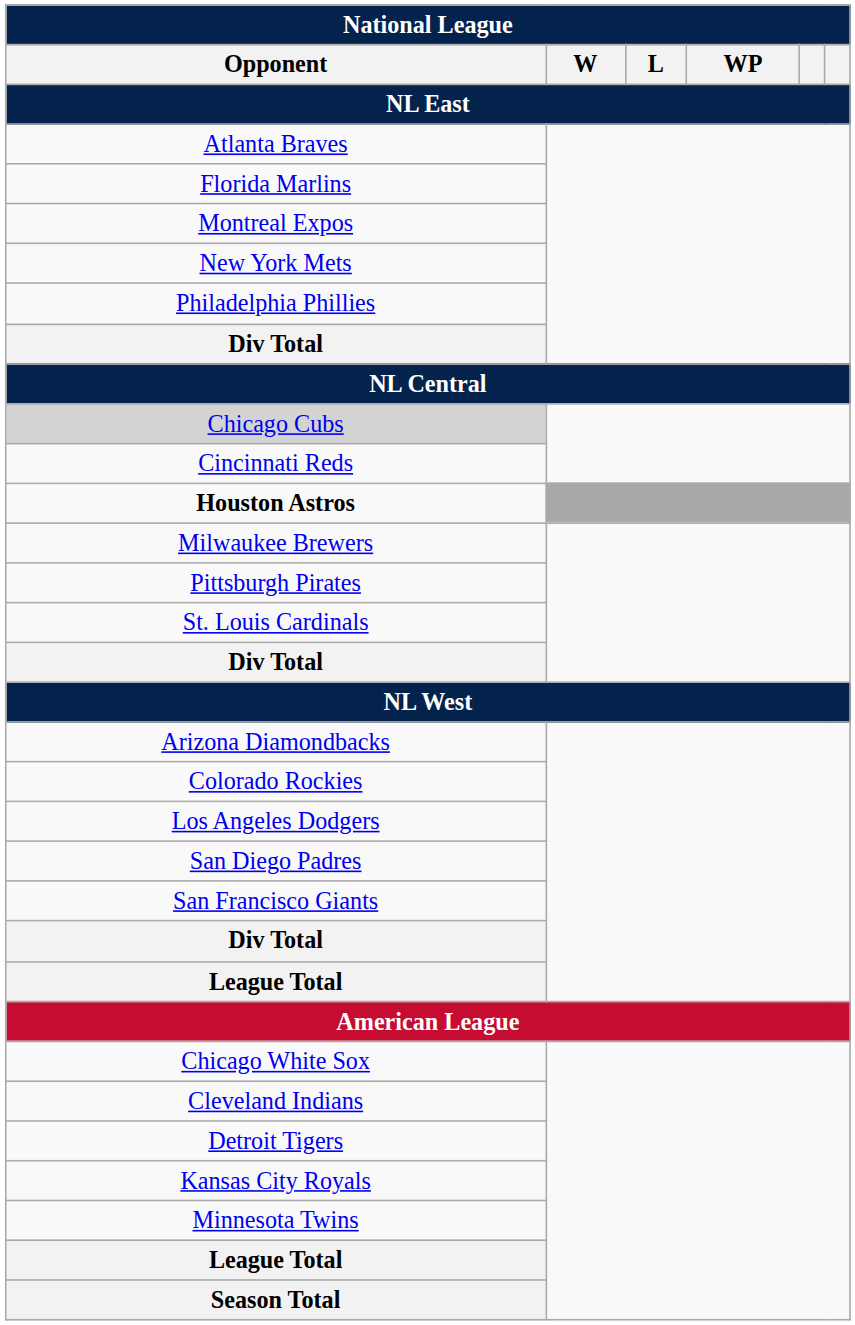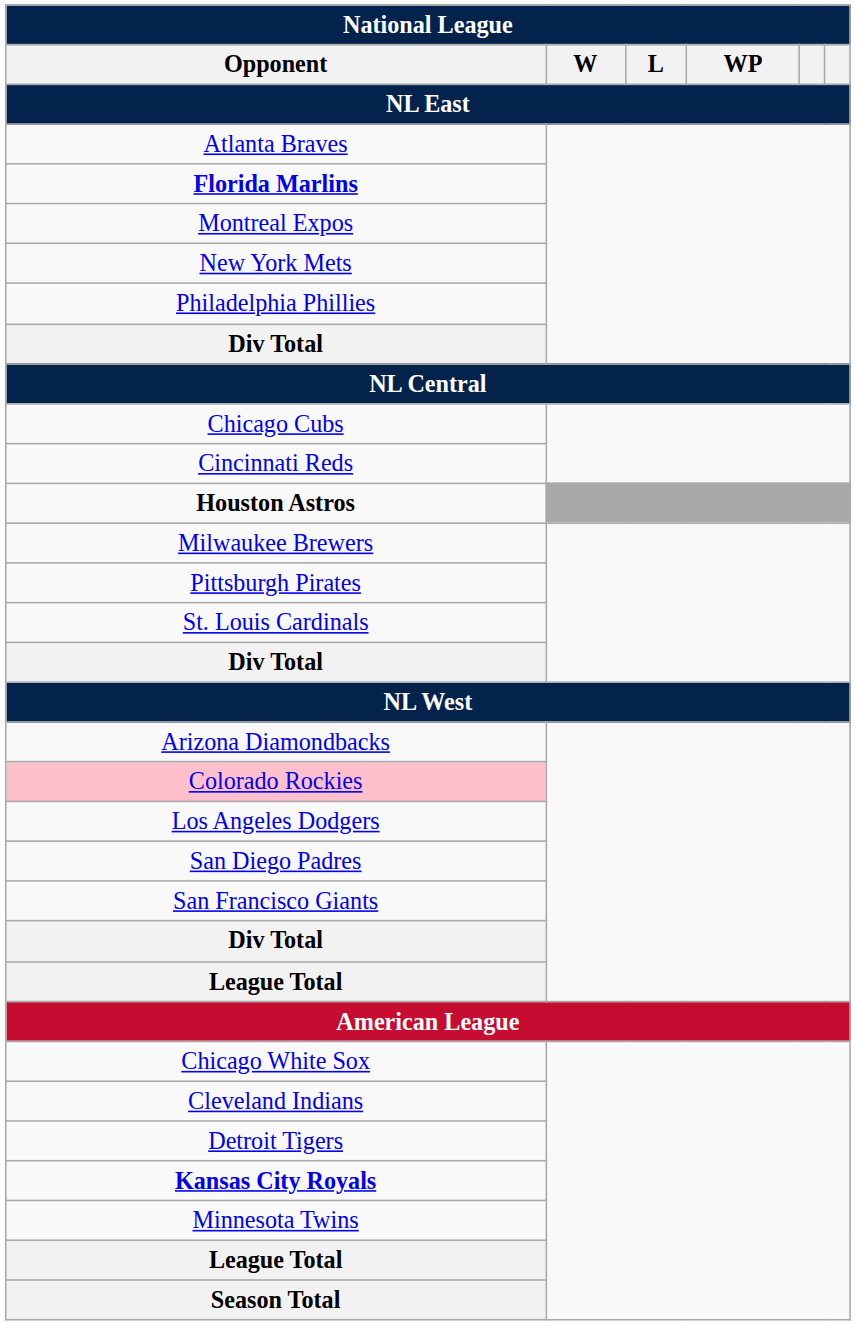(276, 184) normal -> (276, 184) bold
(276, 423) lightgrey background -> (276, 423) no background
(276, 781) no background -> (276, 781) pink background
(276, 1180) normal -> (276, 1180) bold
